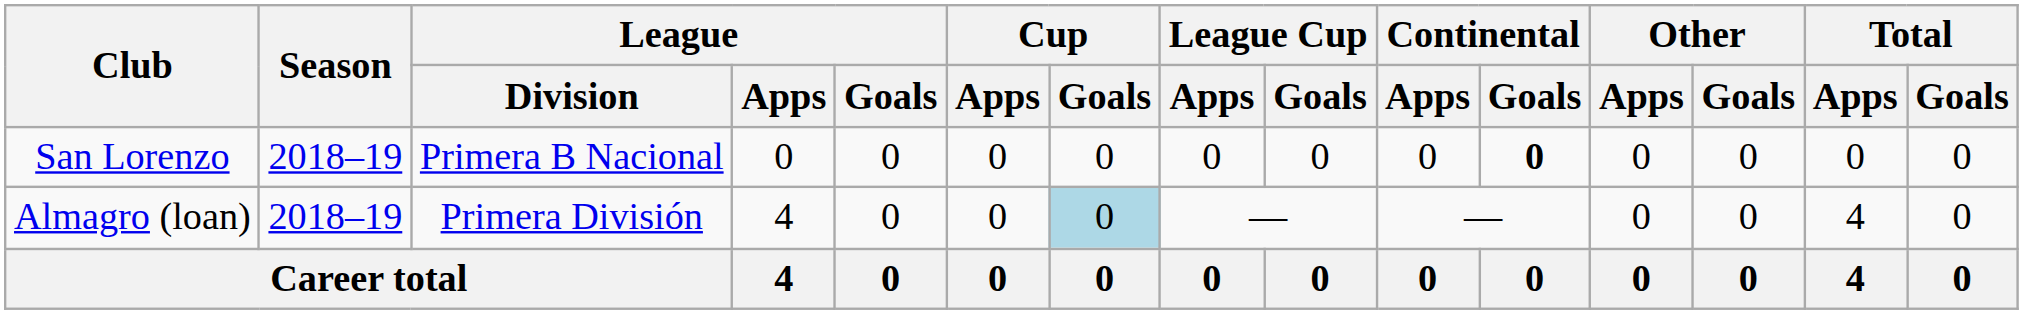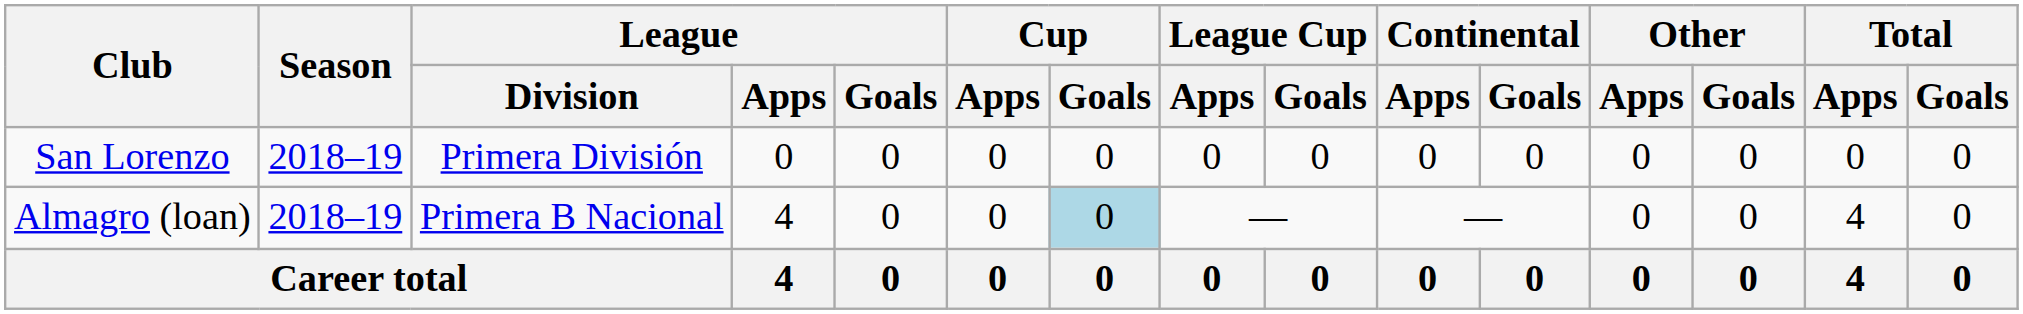(572, 156) Primera B Nacional -> (572, 156) Primera División
(1535, 156) bold -> (1535, 156) normal
(572, 216) Primera División -> (572, 216) Primera B Nacional
